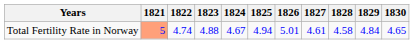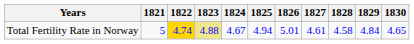(162, 30) lightsalmon background -> (162, 30) no background
(182, 30) no background -> (182, 30) gold background
(209, 30) no background -> (209, 30) khaki background
